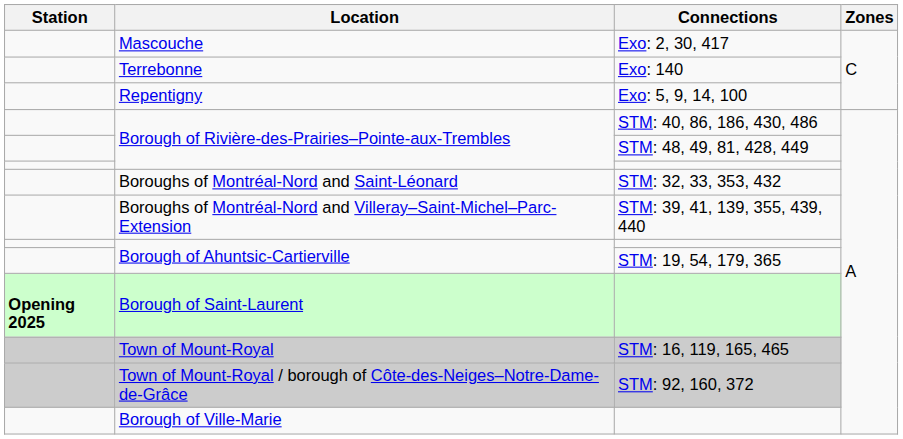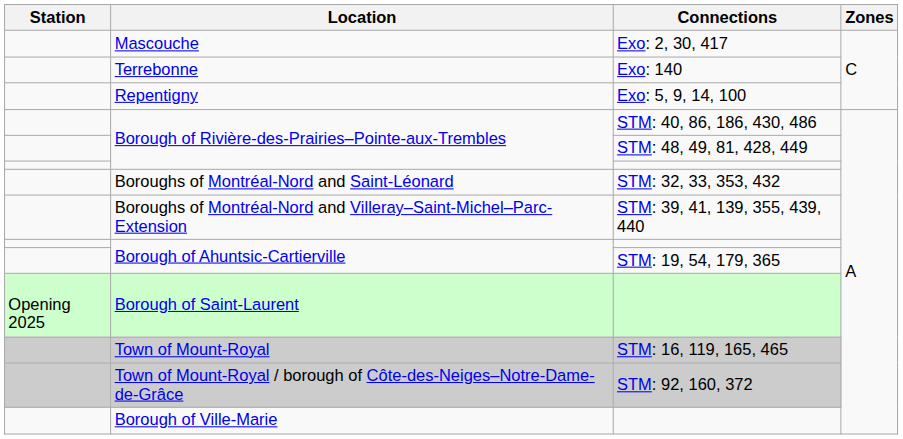(42, 314) bold -> (39, 314) normal
